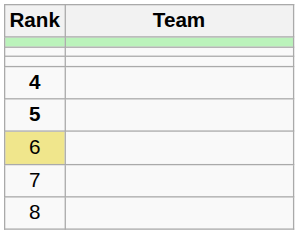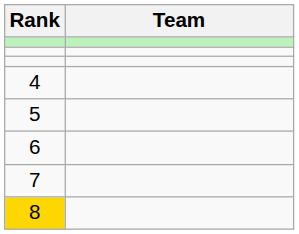(35, 82) bold -> (35, 82) normal
(35, 114) bold -> (35, 114) normal
(35, 147) khaki background -> (35, 147) no background
(35, 213) no background -> (35, 213) gold background
